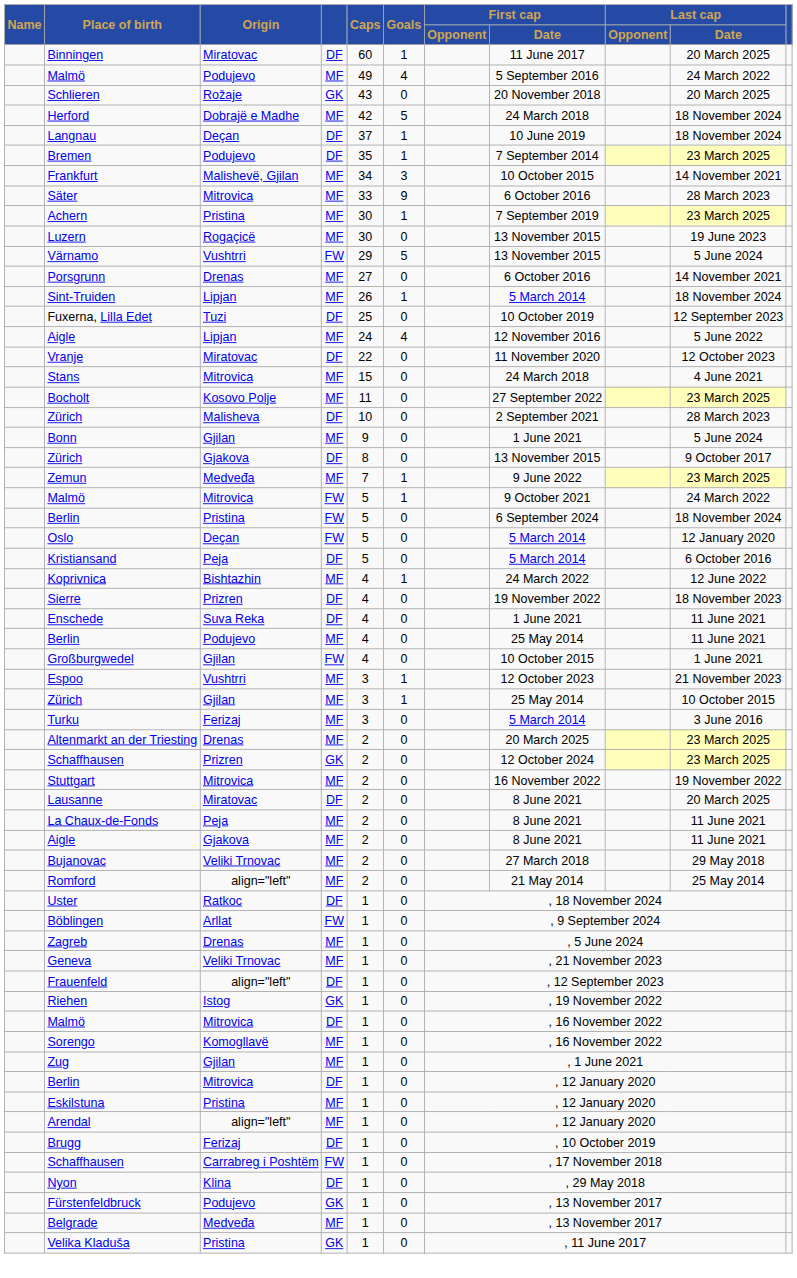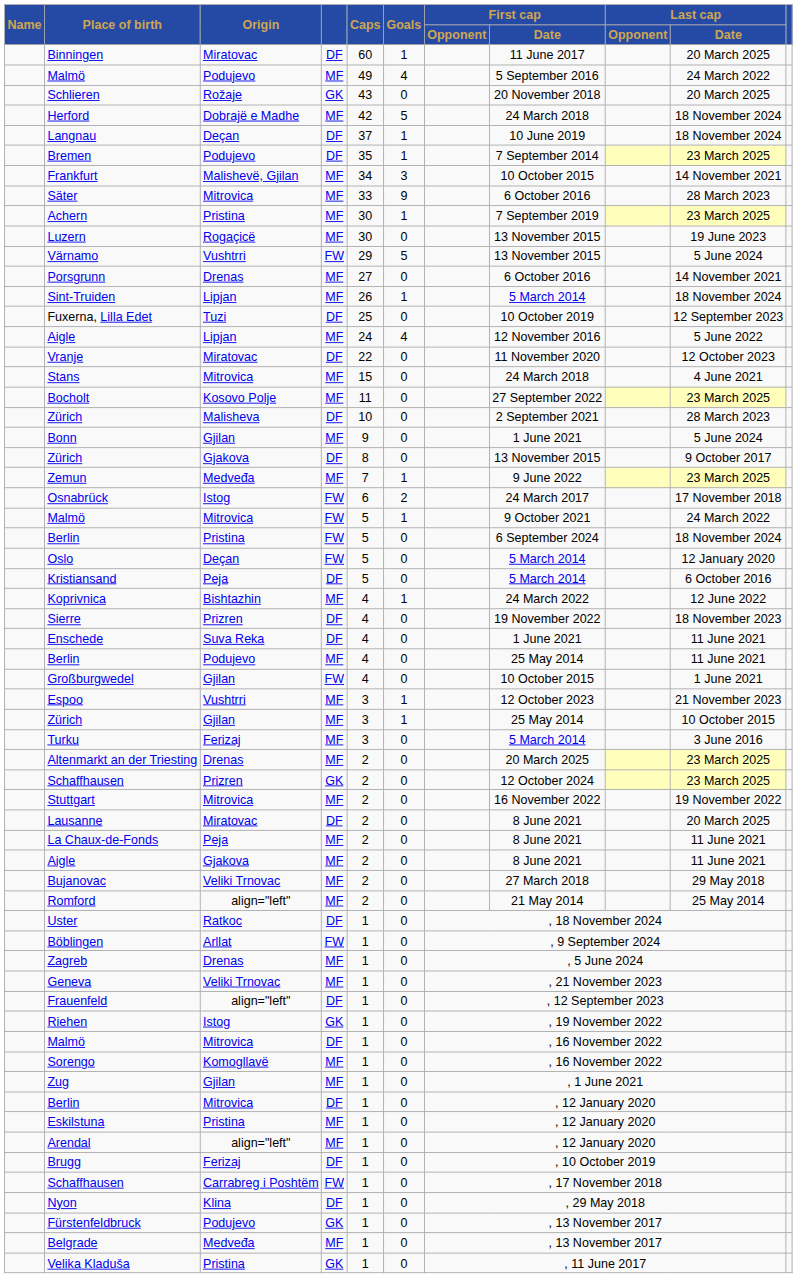+ row: (78, 498)
